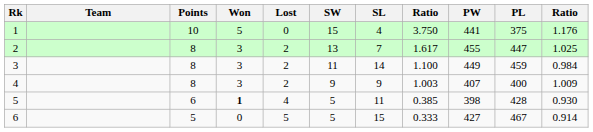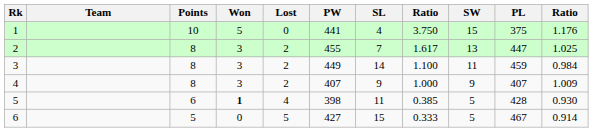columns swapped: (332, 13) <-> (472, 13)
(425, 83) 1.003 -> (425, 83) 1.000
(518, 83) 400 -> (518, 83) 407
